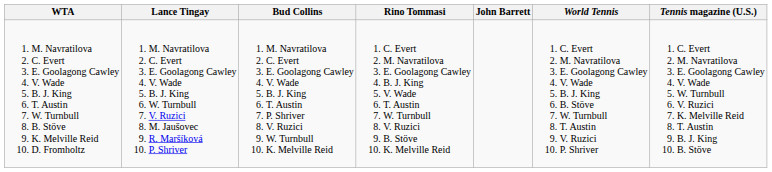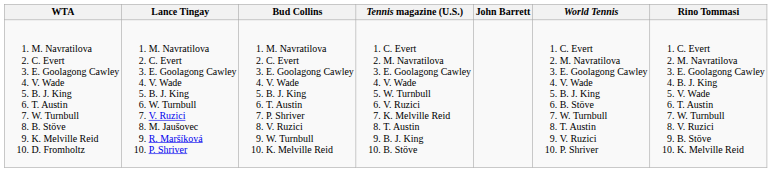columns swapped: (415, 12) <-> (708, 12)
